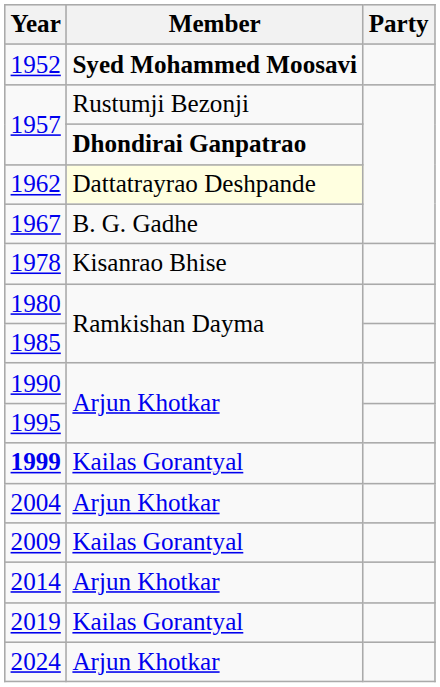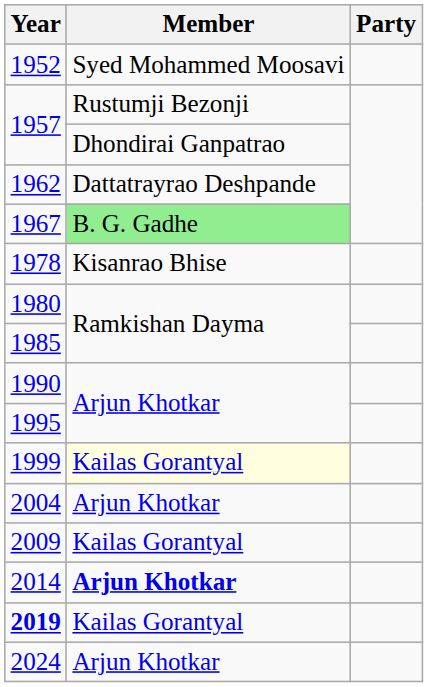(215, 64) bold -> (208, 64) normal
(189, 143) bold -> (179, 143) normal
(194, 183) lightyellow background -> (194, 183) no background
(135, 223) no background -> (135, 223) lightgreen background
(36, 462) bold -> (36, 462) normal
(158, 462) no background -> (158, 462) lightyellow background
(146, 582) normal -> (154, 582) bold
(36, 622) normal -> (36, 622) bold
